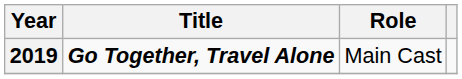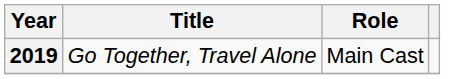(201, 55) bold -> (192, 55) normal
